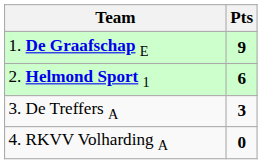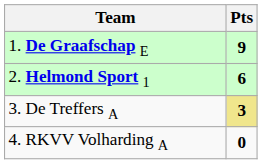(242, 110) no background -> (242, 110) khaki background
